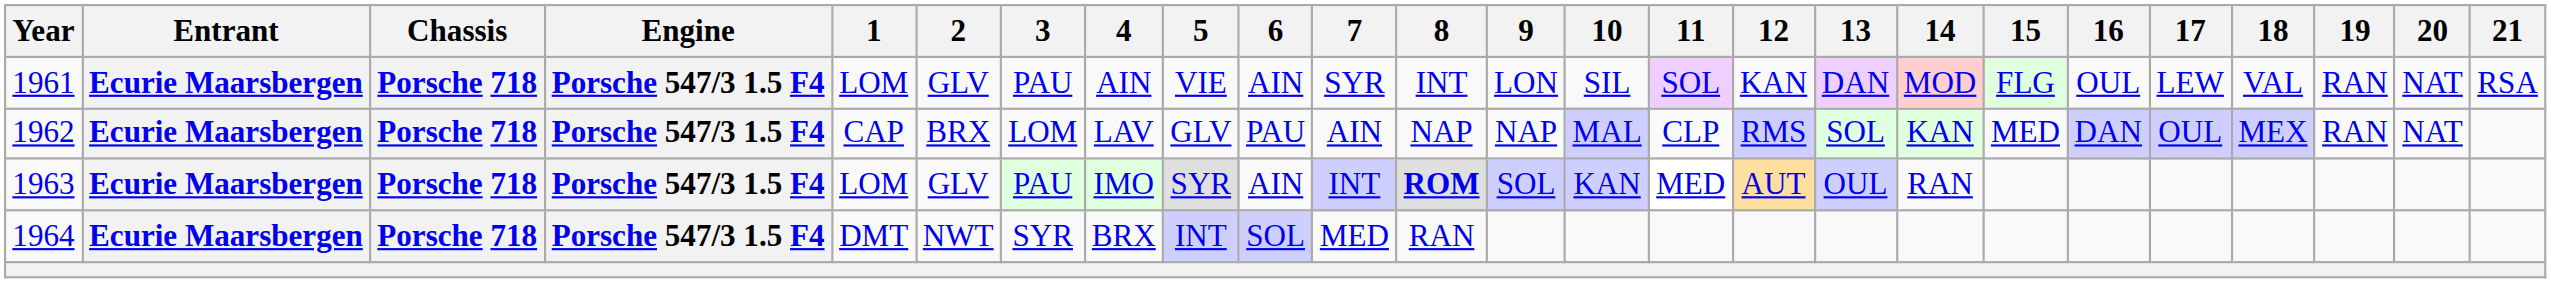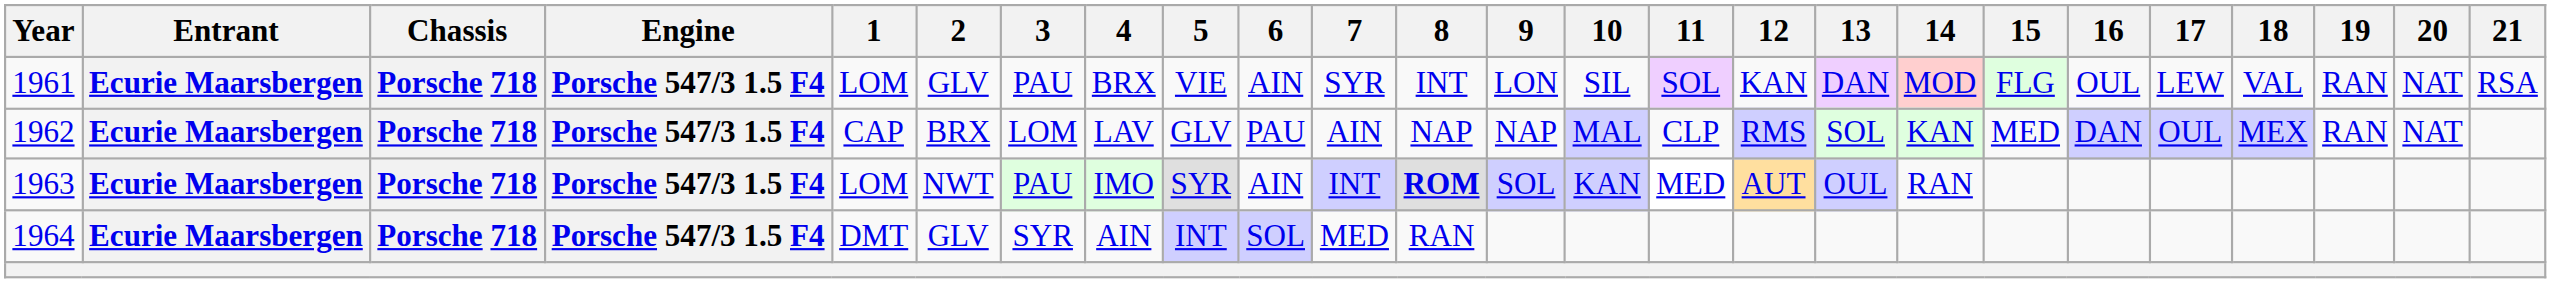(1124, 81) AIN -> (1124, 81) BRX
(958, 184) GLV -> (958, 184) NWT
(958, 235) NWT -> (958, 235) GLV
(1124, 235) BRX -> (1124, 235) AIN
